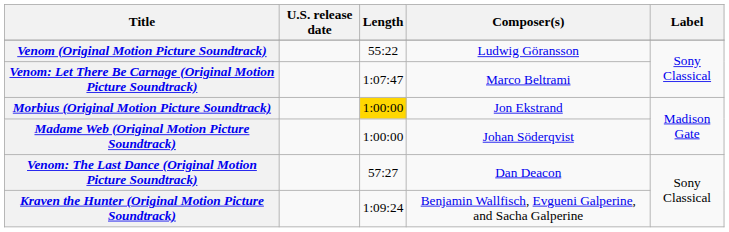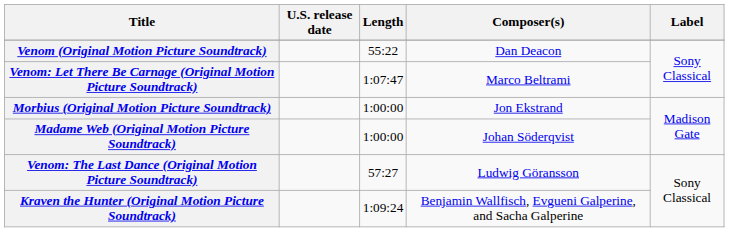(528, 51) Ludwig Göransson -> (528, 51) Dan Deacon
(383, 108) gold background -> (383, 108) no background
(528, 172) Dan Deacon -> (528, 172) Ludwig Göransson
